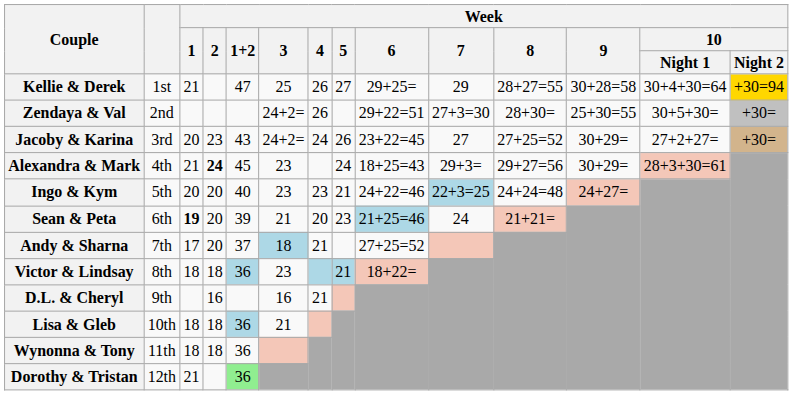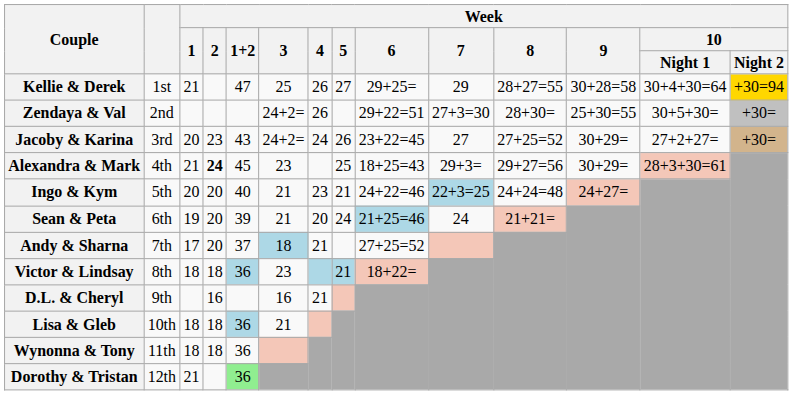(343, 166) 24 -> (343, 166) 25
(284, 192) 23 -> (284, 192) 21
(191, 218) bold -> (191, 218) normal
(343, 218) 23 -> (343, 218) 24
